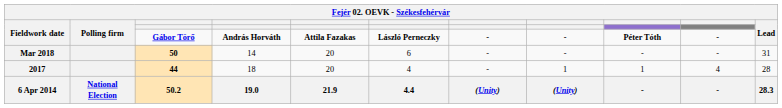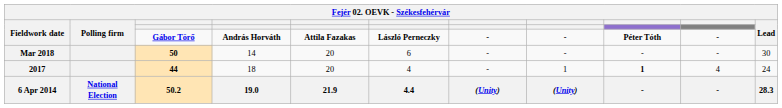(766, 53) 31 -> (766, 53) 30
(642, 69) normal -> (642, 68) bold
(766, 69) 28 -> (766, 69) 24
